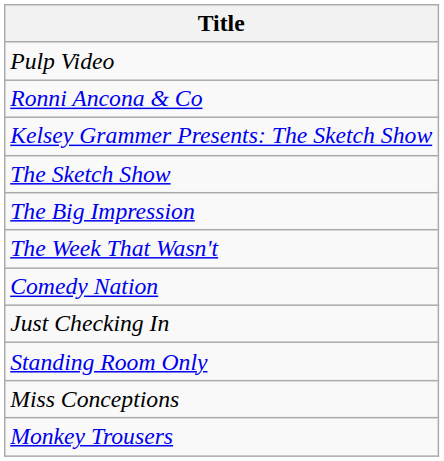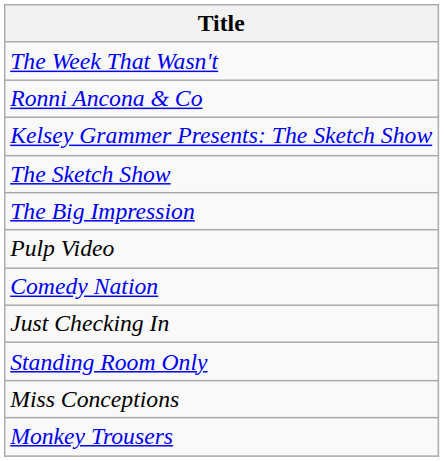(62, 60) Pulp Video -> (114, 60) The Week That Wasn't
(114, 248) The Week That Wasn't -> (62, 248) Pulp Video
